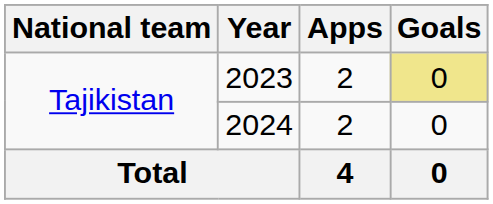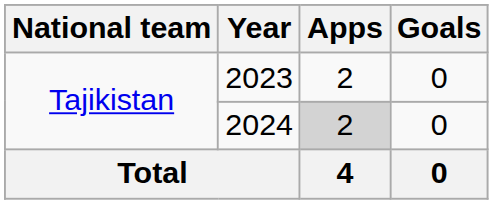(439, 76) khaki background -> (439, 76) no background
(345, 125) no background -> (345, 125) lightgrey background
